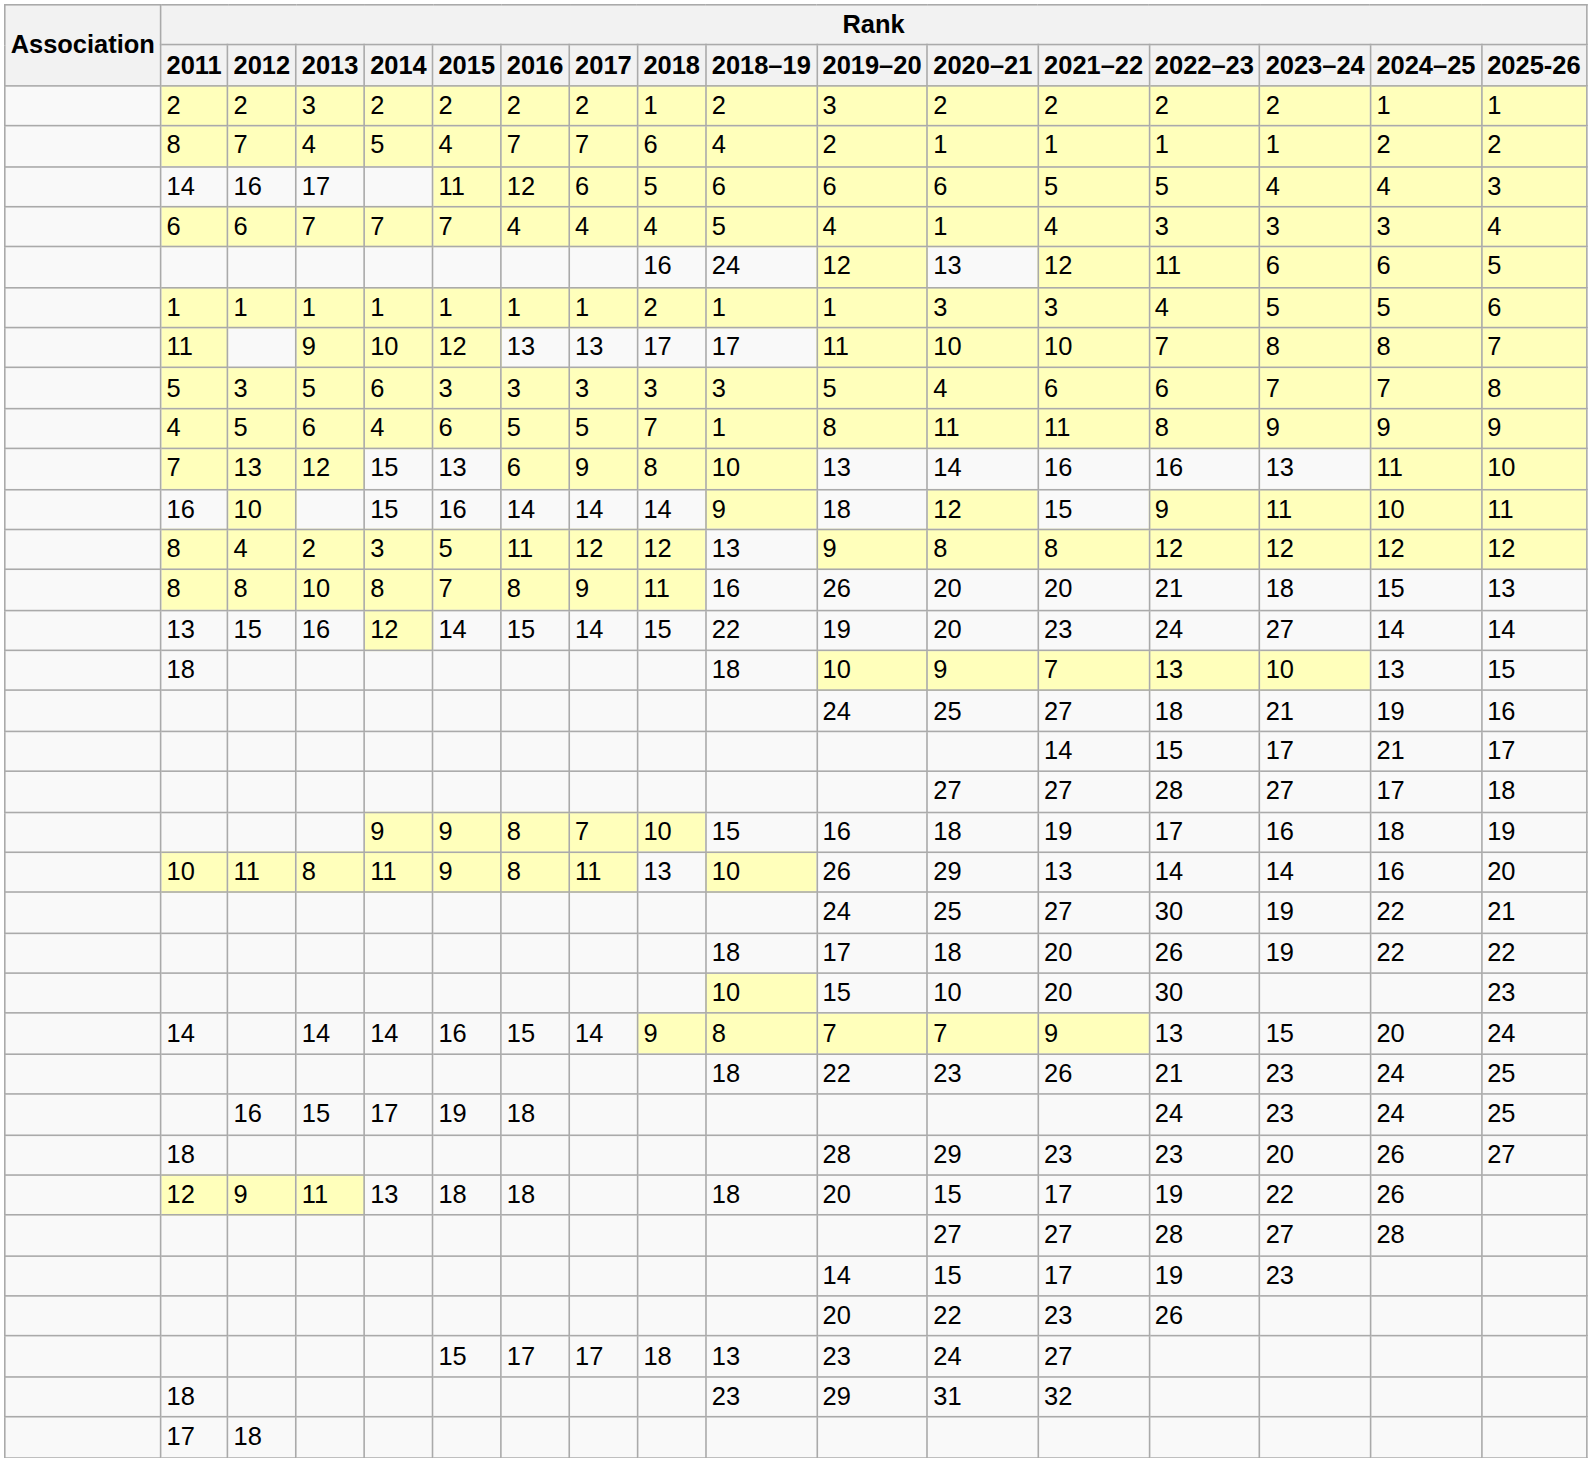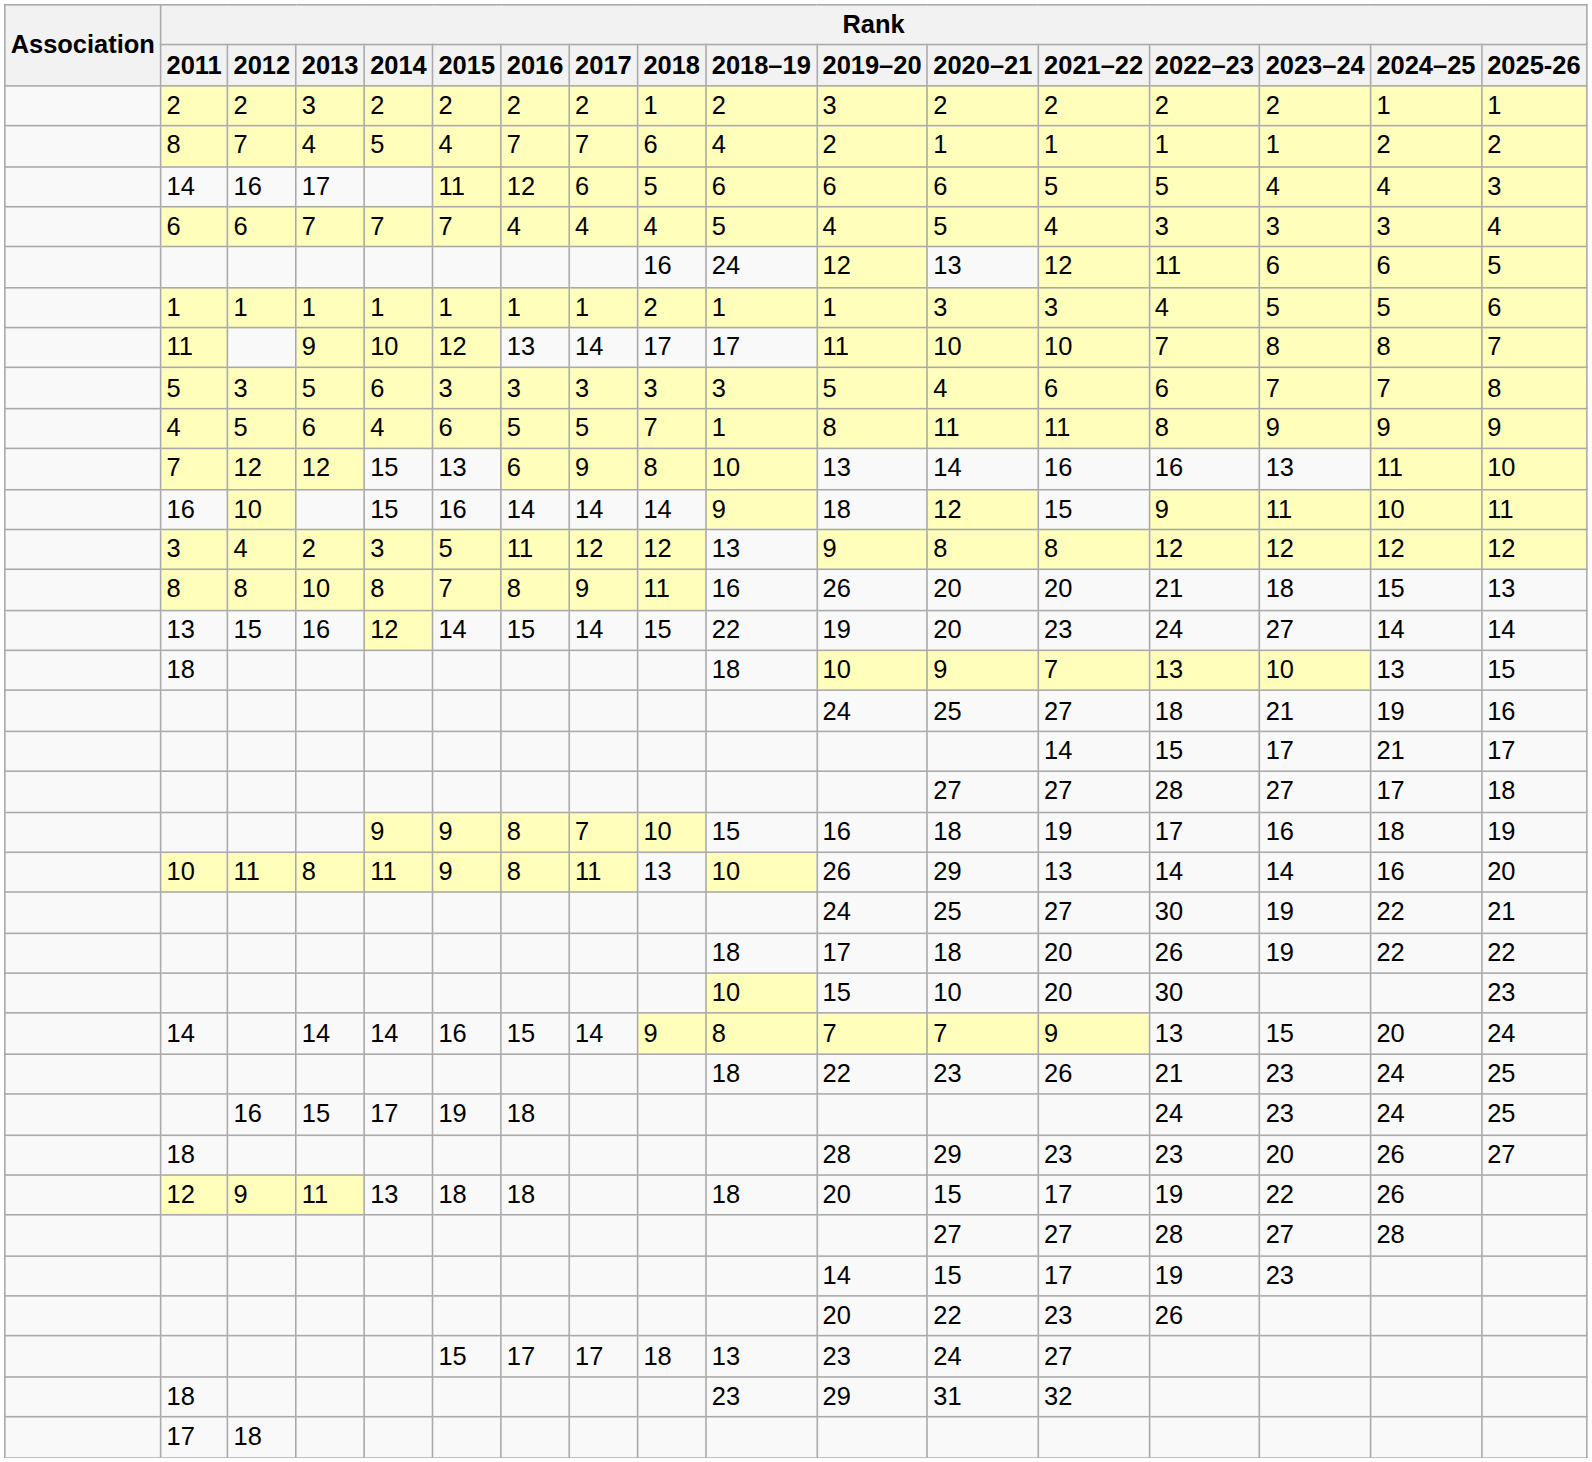(940, 226) 1 -> (940, 226) 5
(589, 347) 13 -> (589, 347) 14
(248, 468) 13 -> (248, 468) 12
(174, 549) 8 -> (174, 549) 3
